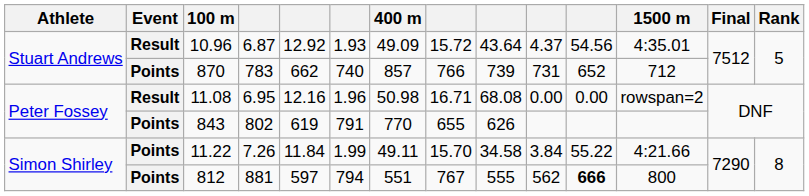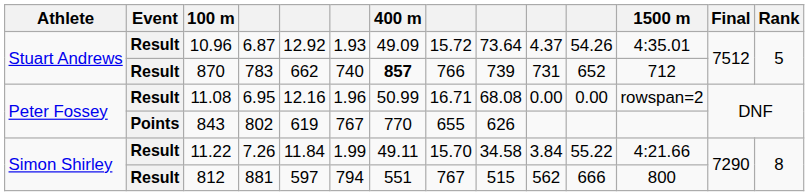(501, 45) 43.64 -> (501, 45) 73.64
(592, 45) 54.56 -> (592, 45) 54.26
(155, 72) Points -> (155, 72) Result
(398, 72) normal -> (398, 72) bold
(398, 98) 50.98 -> (398, 98) 50.99
(350, 125) 791 -> (350, 125) 767
(155, 151) Points -> (155, 151) Result
(155, 178) Points -> (155, 178) Result
(501, 178) 555 -> (501, 178) 515
(592, 178) bold -> (592, 178) normal
